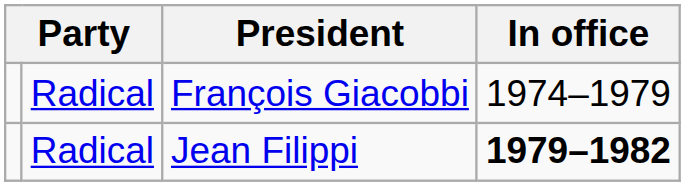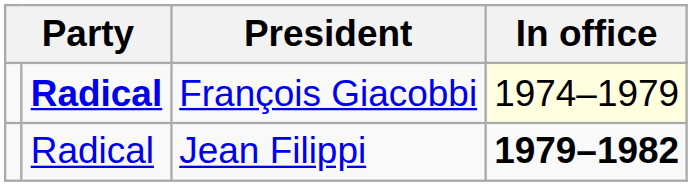(92, 92) normal -> (96, 92) bold
(578, 92) no background -> (587, 92) lightyellow background
